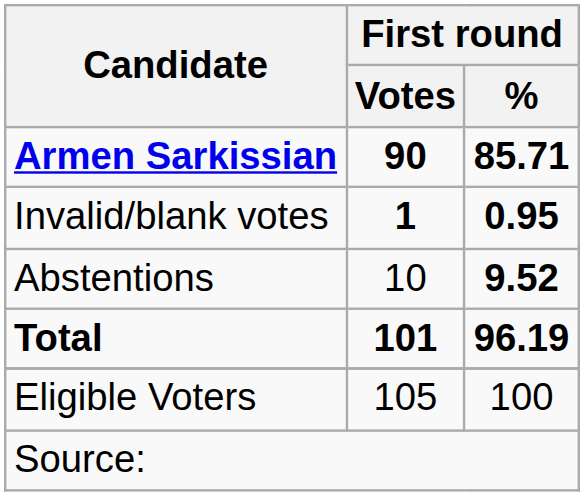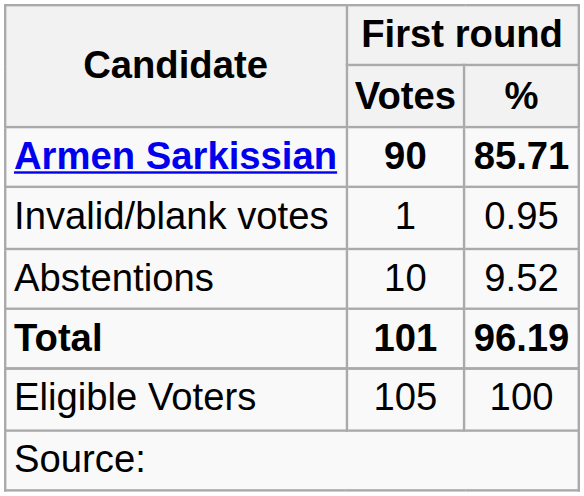(405, 216) bold -> (405, 216) normal
(522, 216) bold -> (522, 216) normal
(522, 277) bold -> (522, 277) normal
